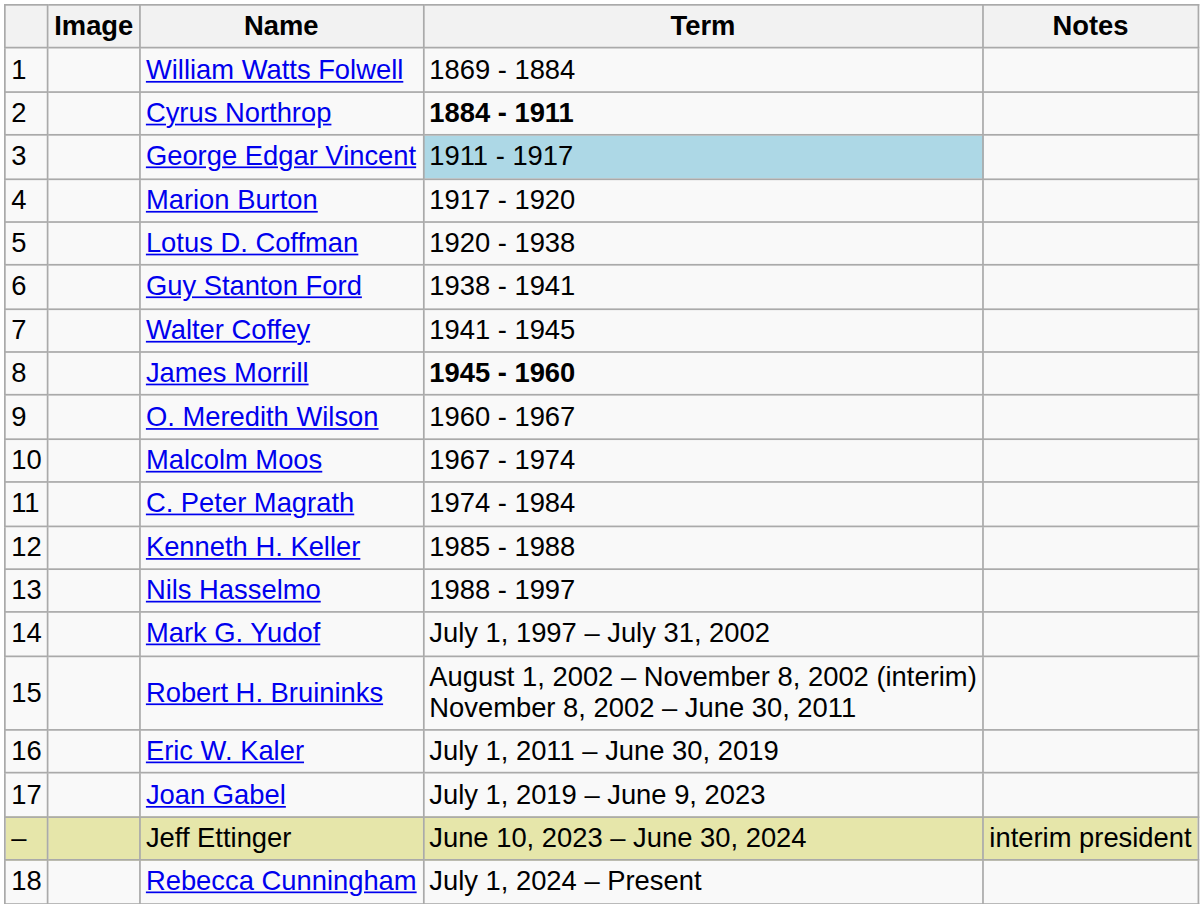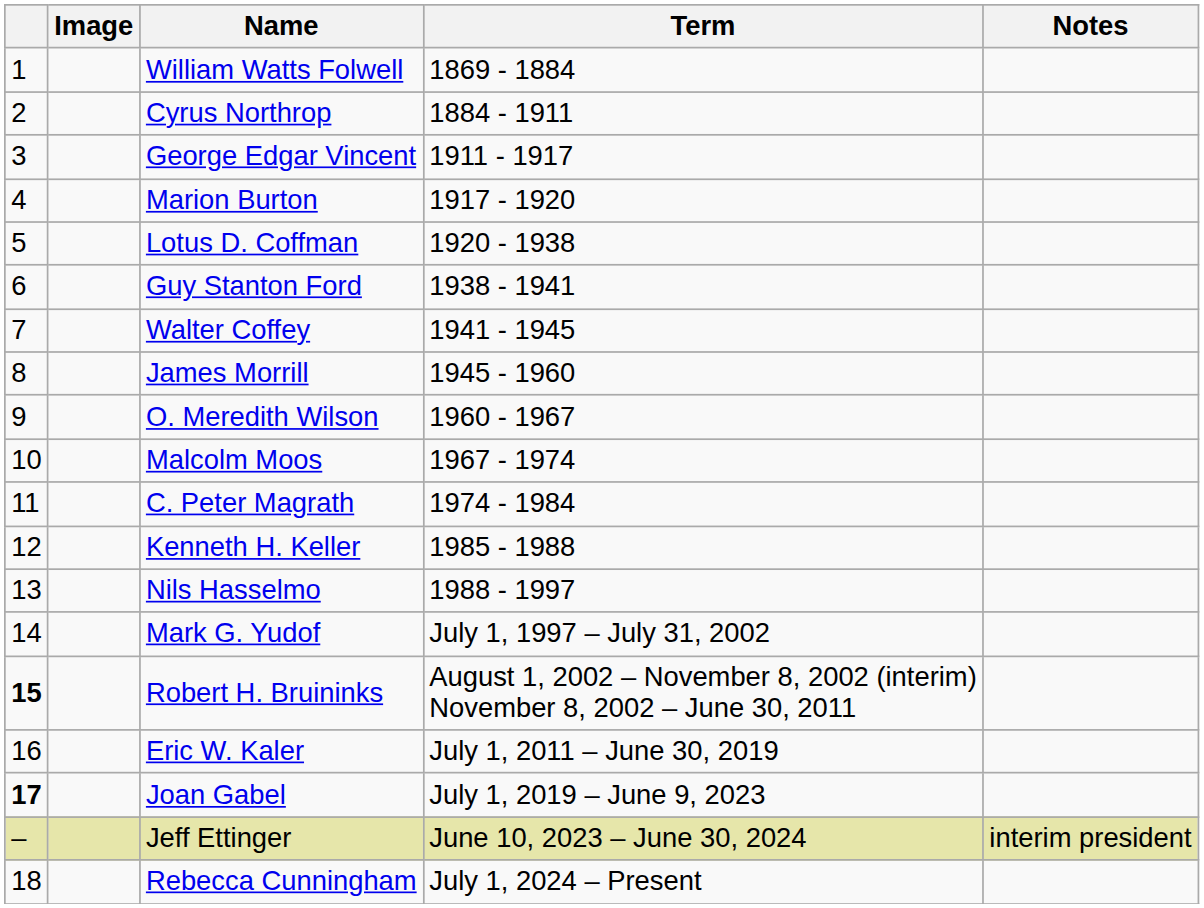(502, 112) bold -> (501, 112) normal
(501, 156) lightblue background -> (501, 156) no background
(502, 373) bold -> (502, 373) normal
(26, 692) normal -> (26, 692) bold
(26, 794) normal -> (26, 794) bold
